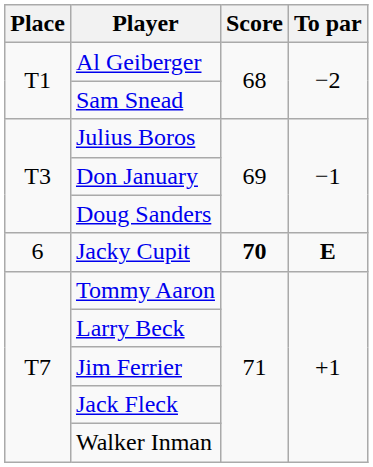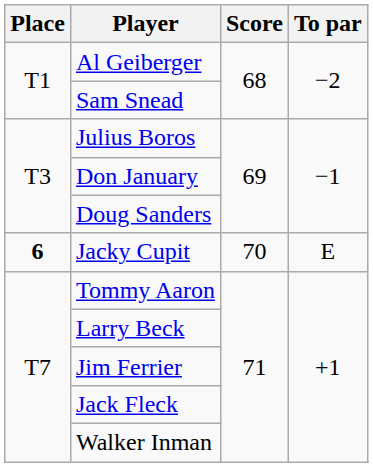(38, 251) normal -> (38, 251) bold
(254, 251) bold -> (254, 251) normal
(328, 251) bold -> (328, 251) normal
